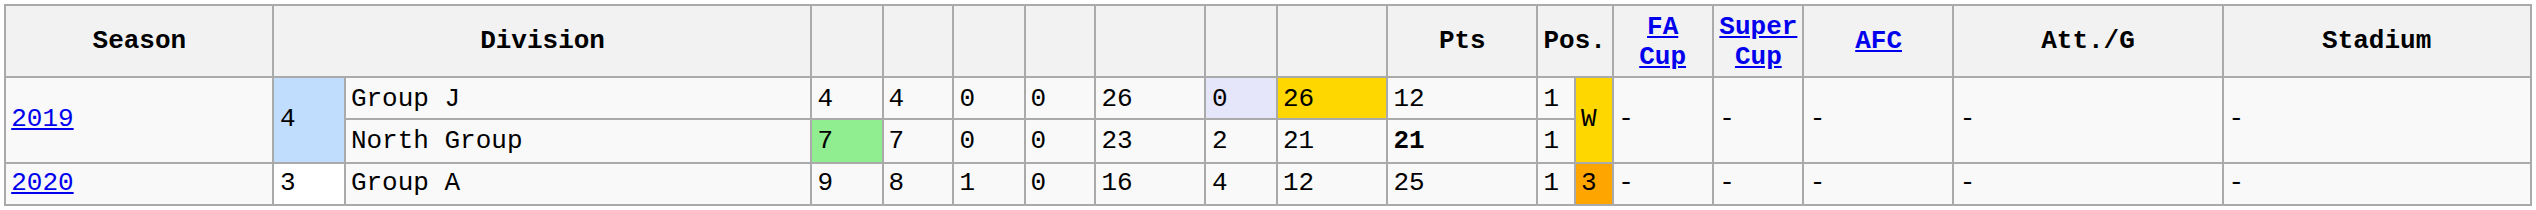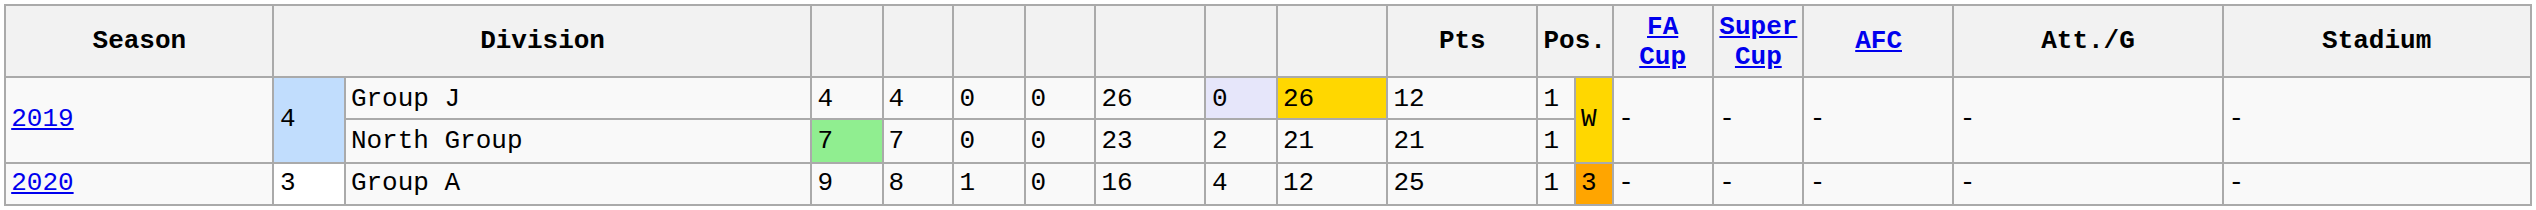(1409, 141) bold -> (1409, 141) normal
